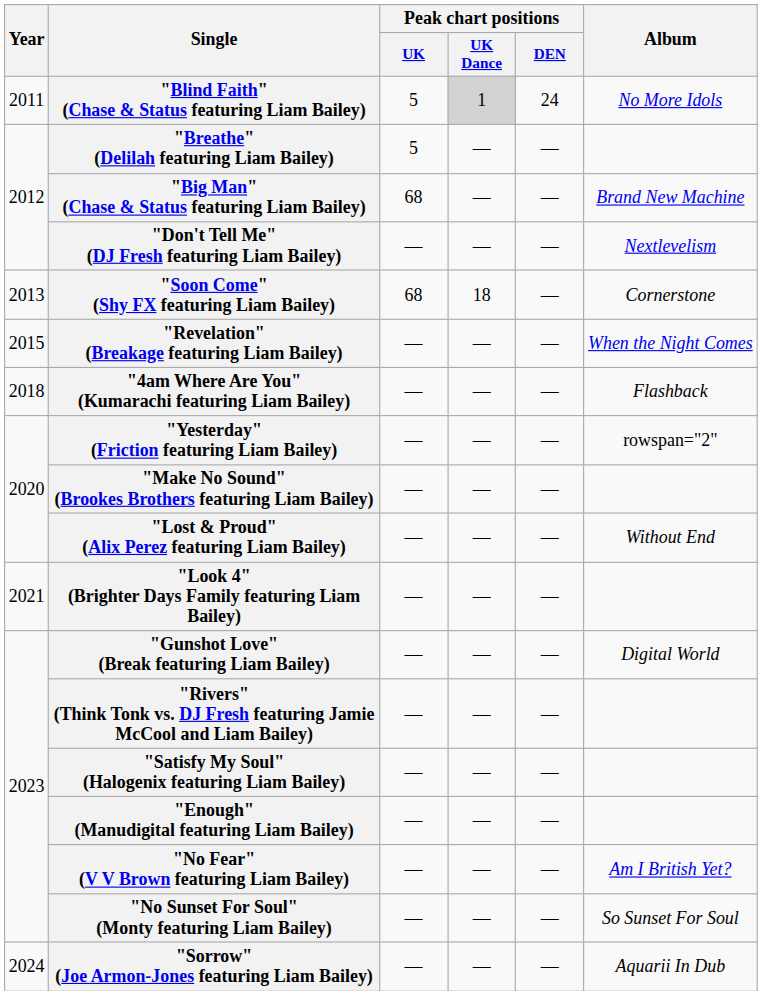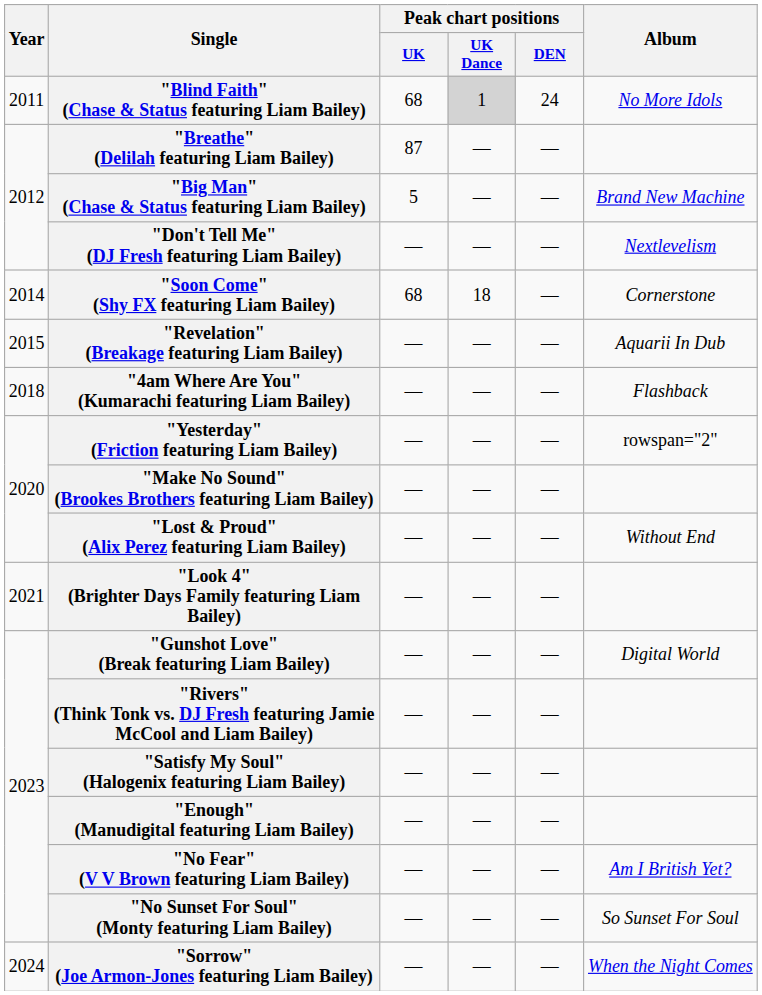(414, 100) 5 -> (414, 100) 68
(414, 148) 5 -> (414, 148) 87
(414, 197) 68 -> (414, 197) 5
(27, 294) 2013 -> (27, 294) 2014
(670, 343) When the Night Comes -> (670, 343) Aquarii In Dub
(670, 966) Aquarii In Dub -> (670, 966) When the Night Comes
